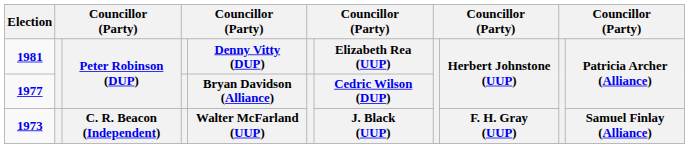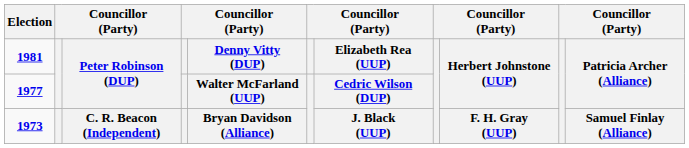(247, 91) Bryan Davidson (Alliance) -> (247, 91) Walter McFarland (UUP)
(247, 125) Walter McFarland (UUP) -> (247, 125) Bryan Davidson (Alliance)
